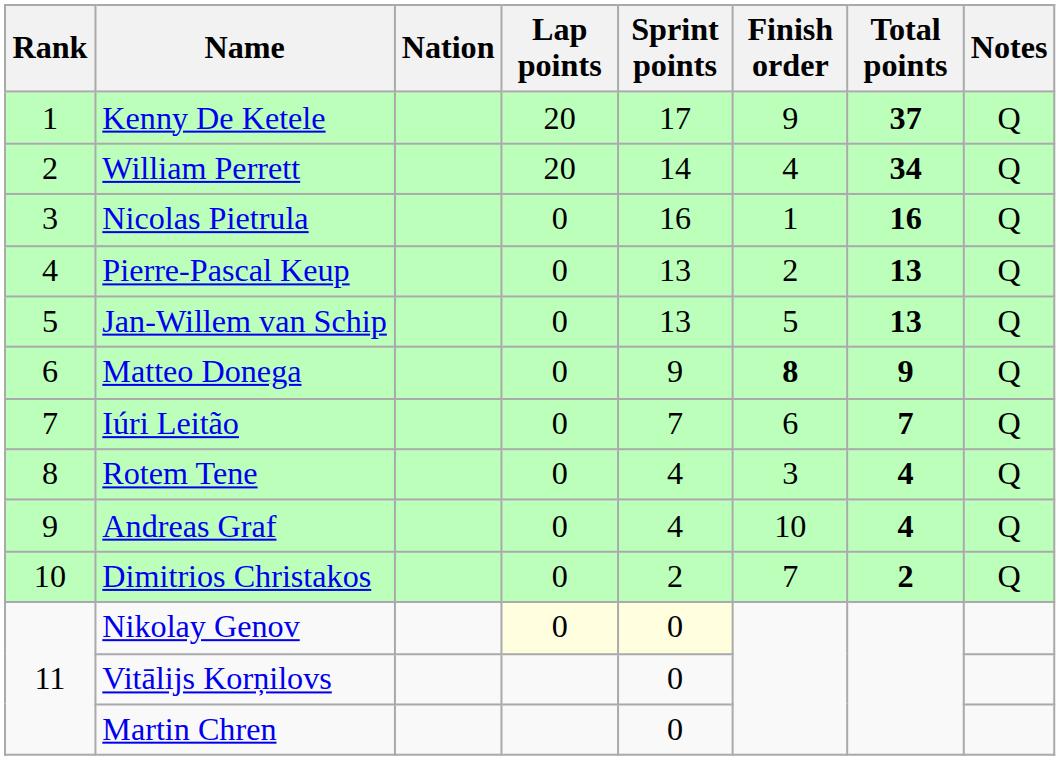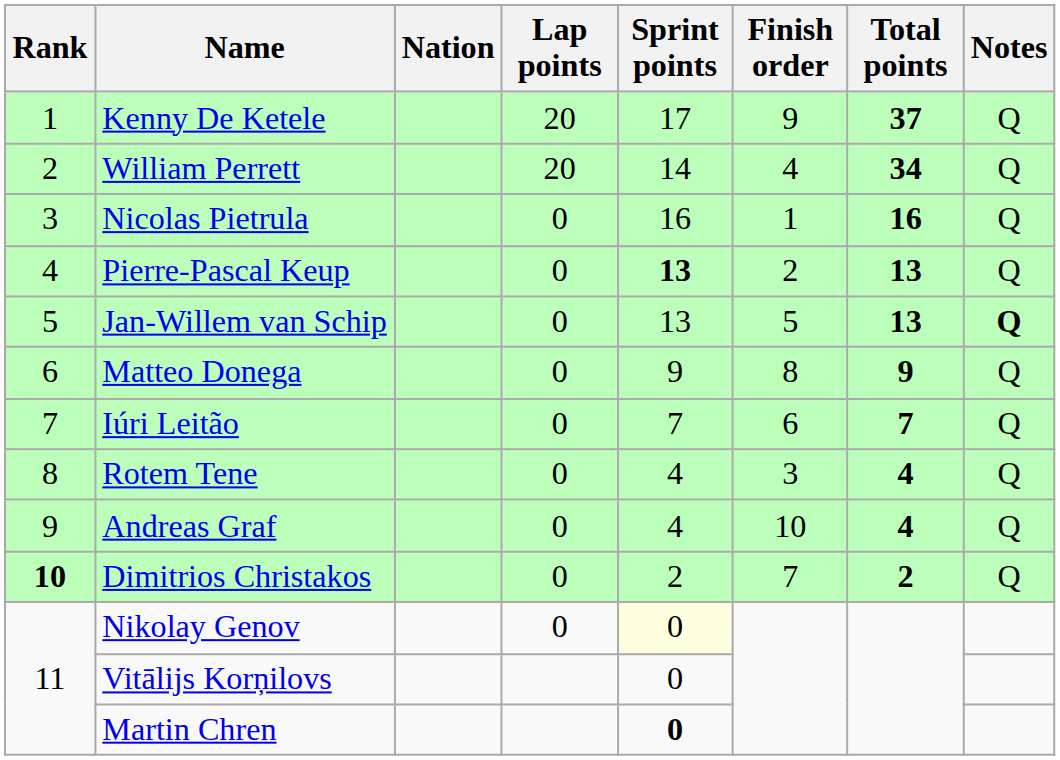(675, 270) normal -> (675, 270) bold
(1009, 321) normal -> (1009, 321) bold
(790, 372) bold -> (790, 372) normal
(50, 576) normal -> (50, 576) bold
(560, 627) lightyellow background -> (560, 627) no background
(675, 729) normal -> (675, 729) bold
